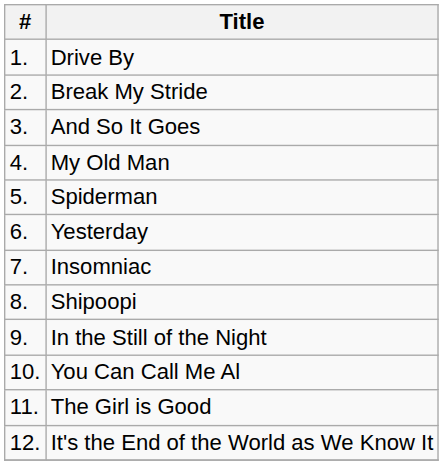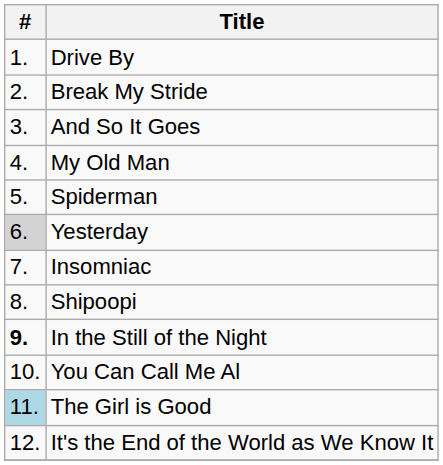(19, 232) no background -> (19, 232) lightgrey background
(19, 337) normal -> (19, 337) bold
(24, 407) no background -> (24, 407) lightblue background
